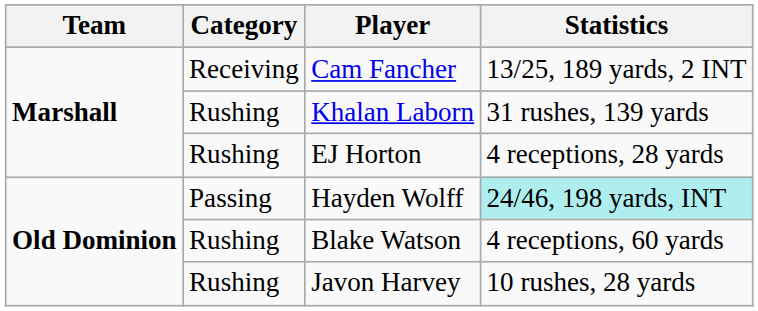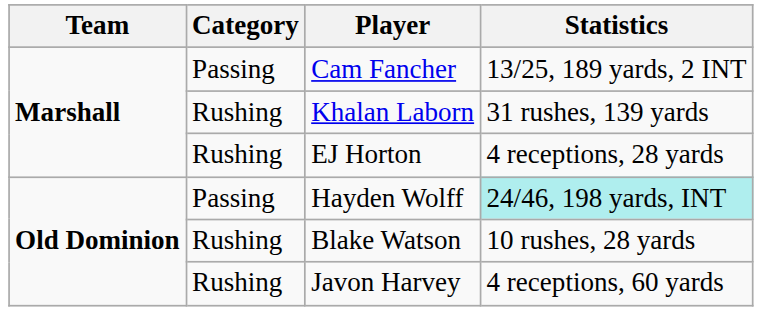(244, 68) Receiving -> (233, 68) Passing
(605, 240) 4 receptions, 60 yards -> (591, 240) 10 rushes, 28 yards
(591, 283) 10 rushes, 28 yards -> (605, 283) 4 receptions, 60 yards
